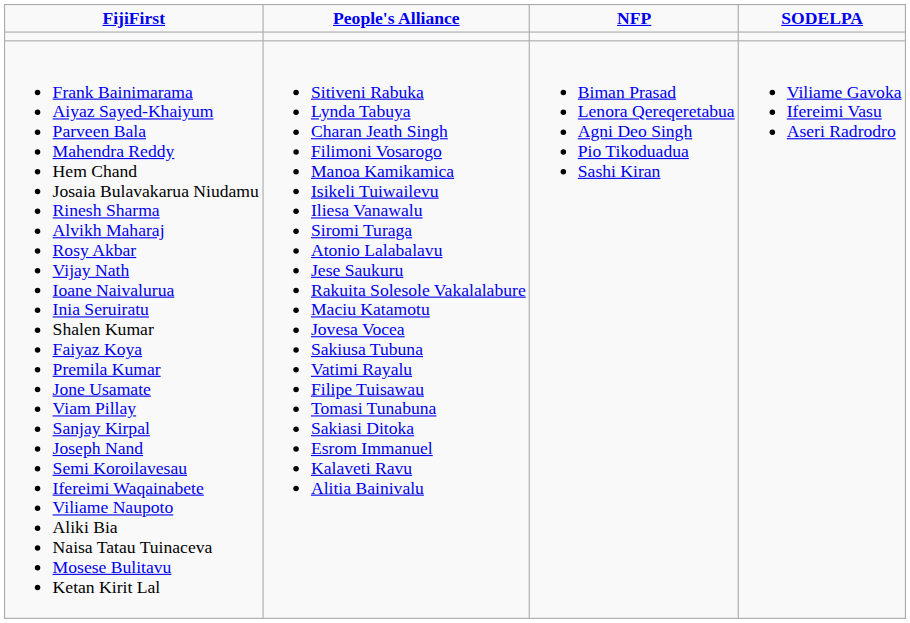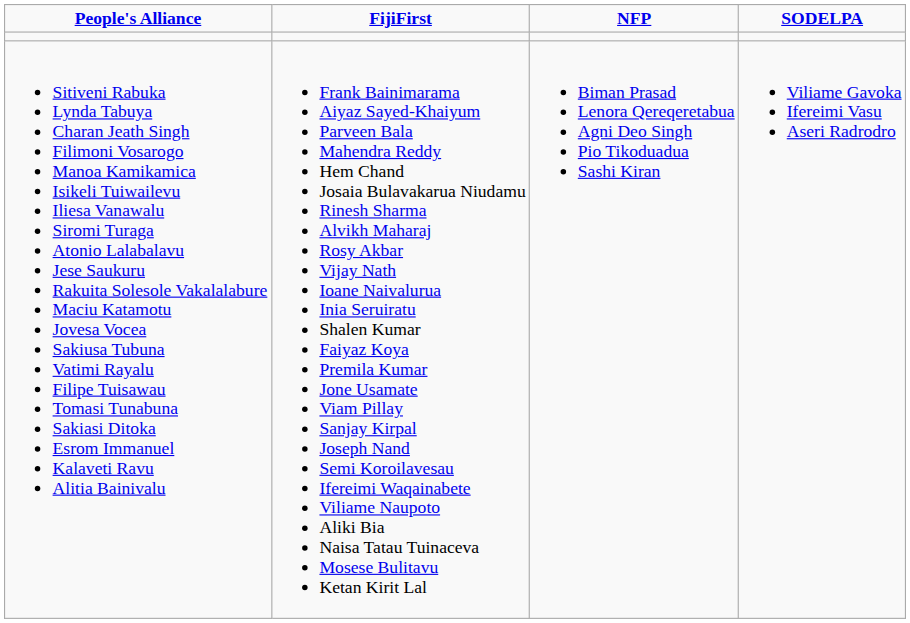columns swapped: (134, 18) <-> (396, 18)
